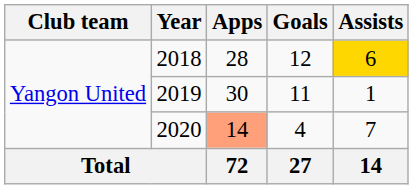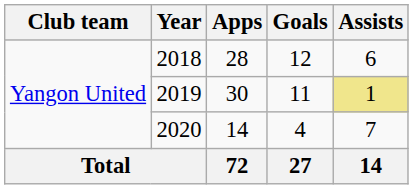(371, 58) gold background -> (371, 58) no background
(371, 93) no background -> (371, 93) khaki background
(237, 129) lightsalmon background -> (237, 129) no background
